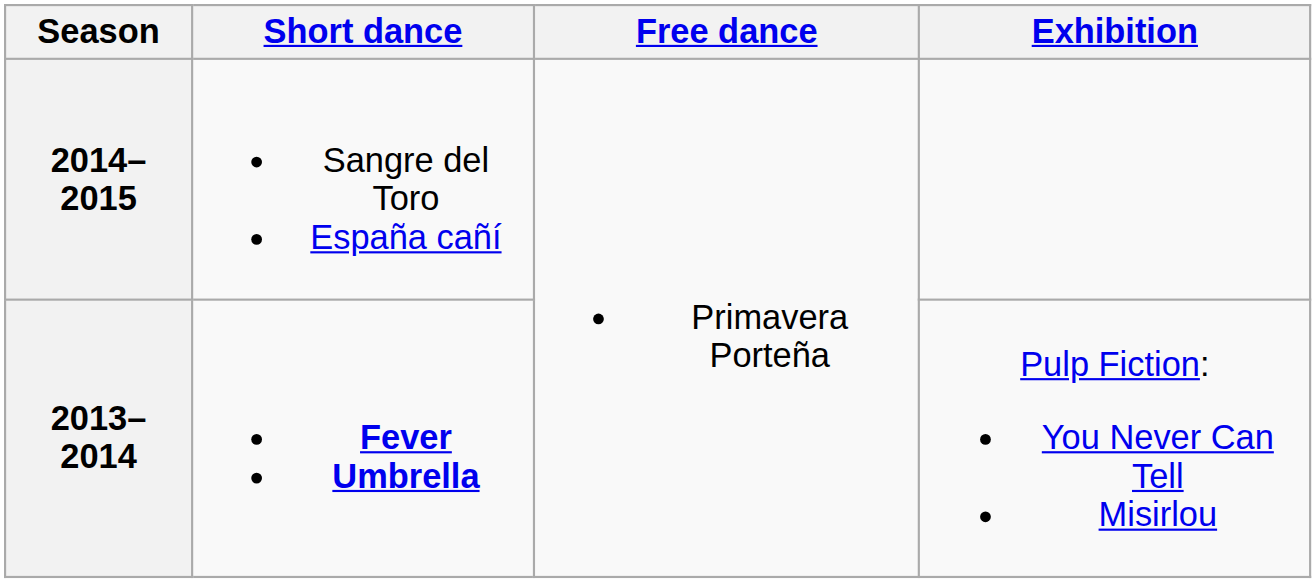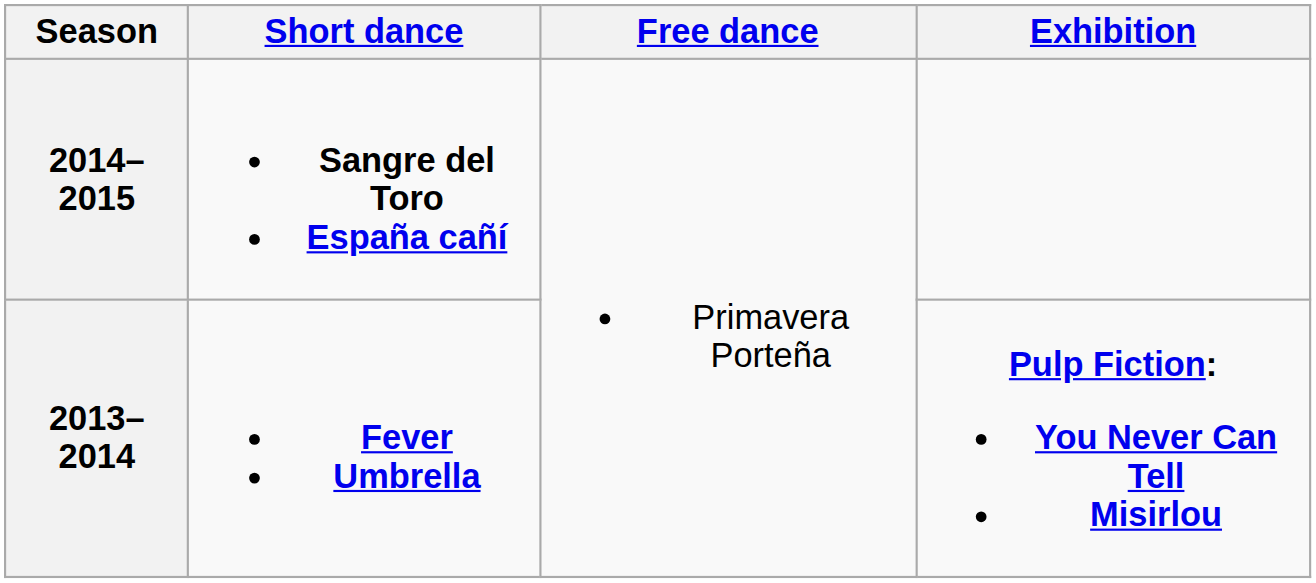(363, 199) normal -> (364, 199) bold
(1115, 440) normal -> (1113, 440) bold
